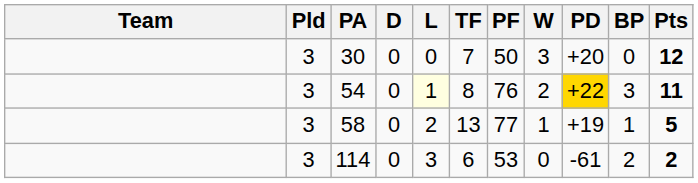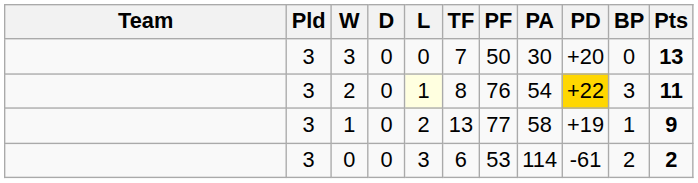columns swapped: (543, 21) <-> (353, 21)
(671, 56) 12 -> (671, 56) 13
(671, 125) 5 -> (671, 125) 9
